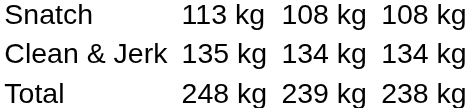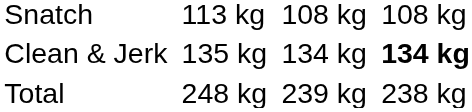(424, 54) normal -> (425, 54) bold
